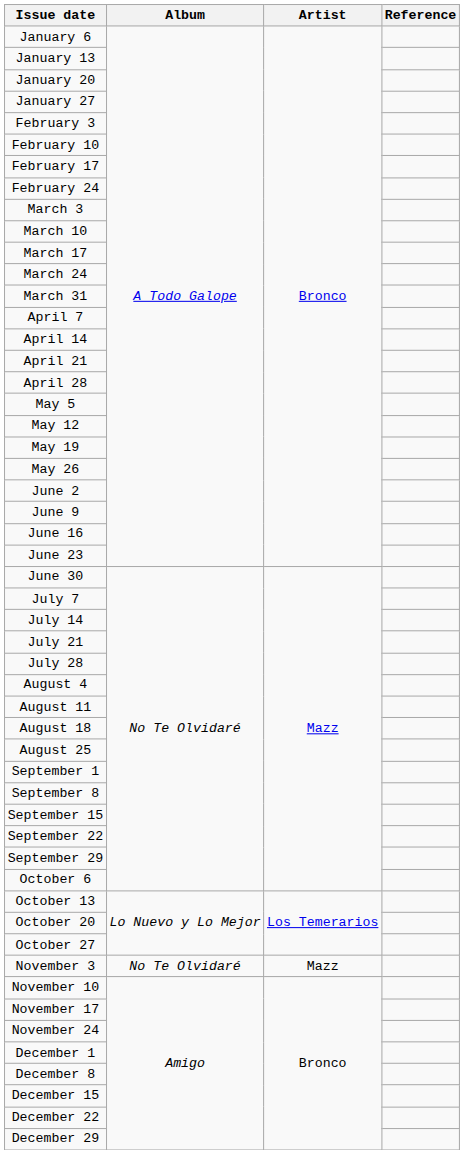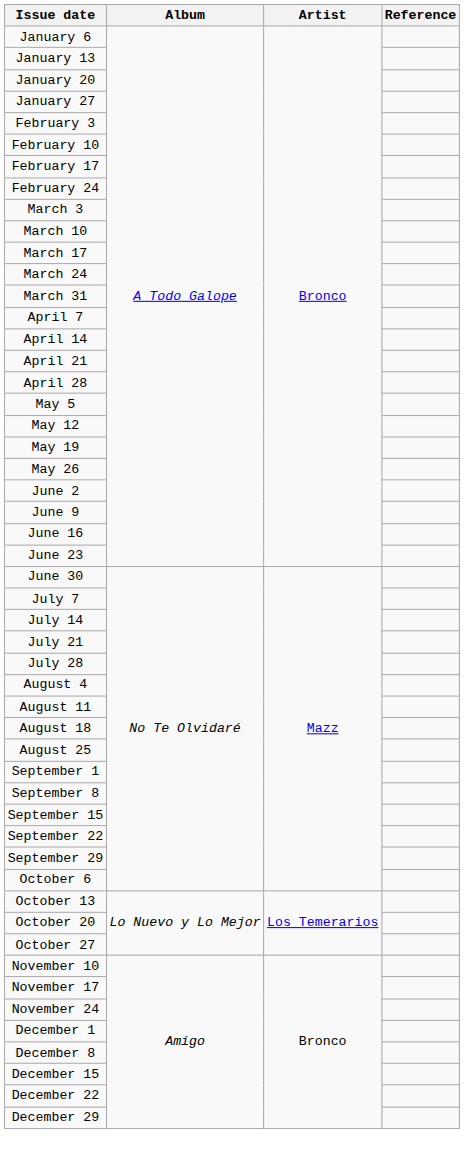- row: (55, 966)
